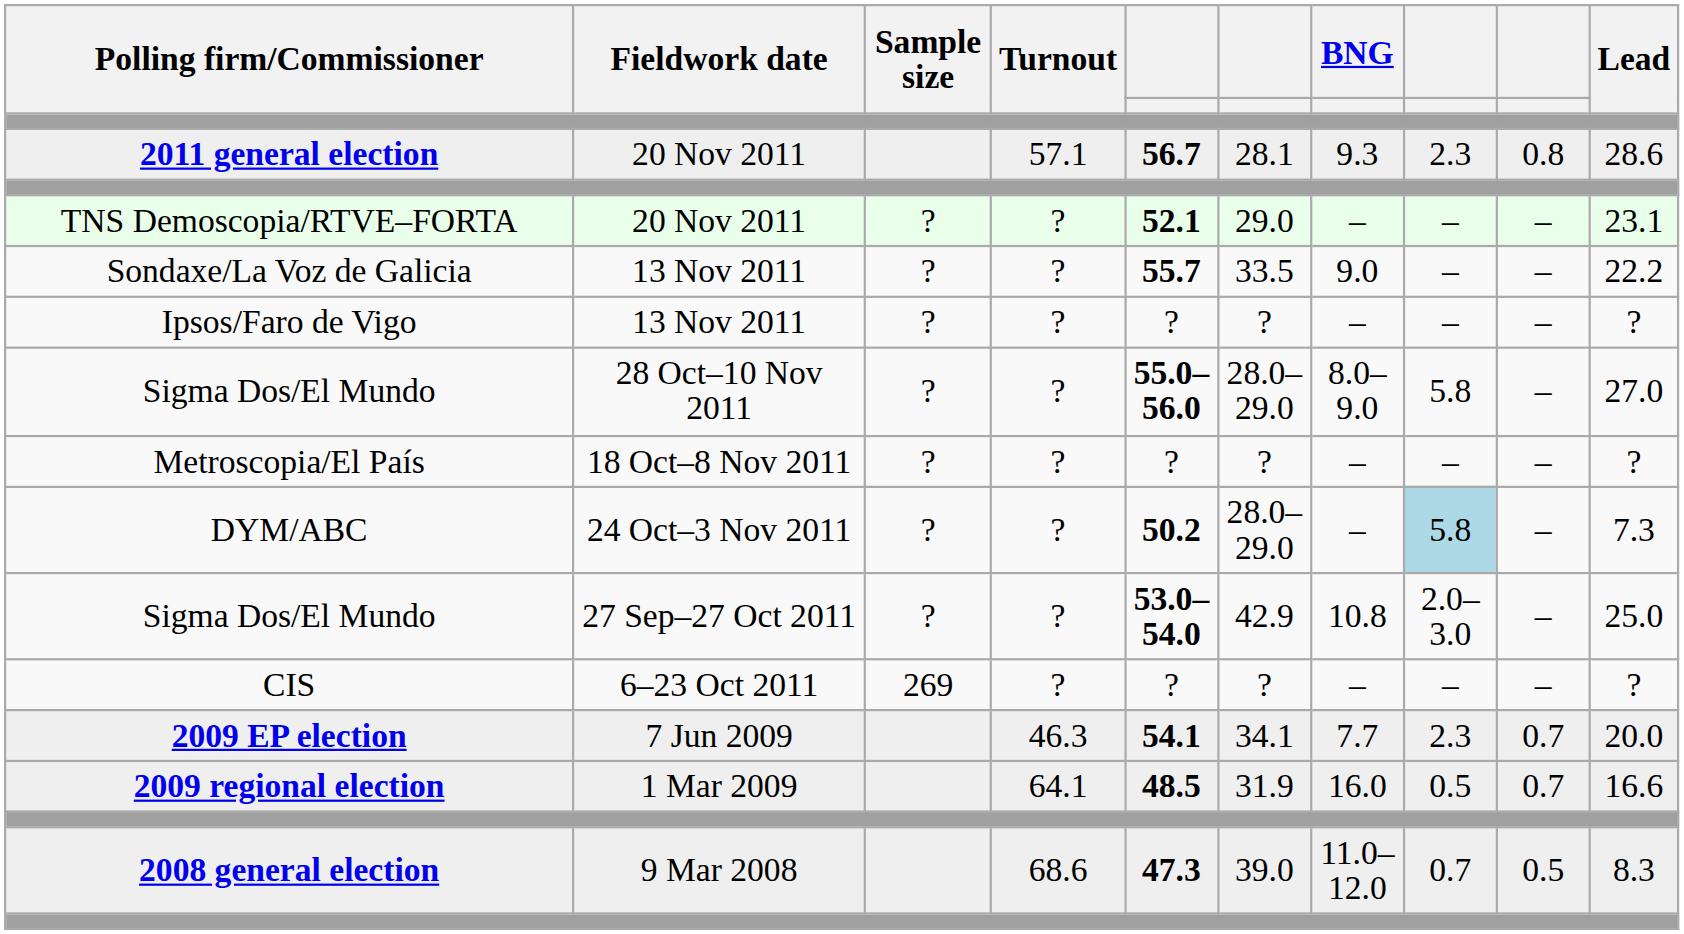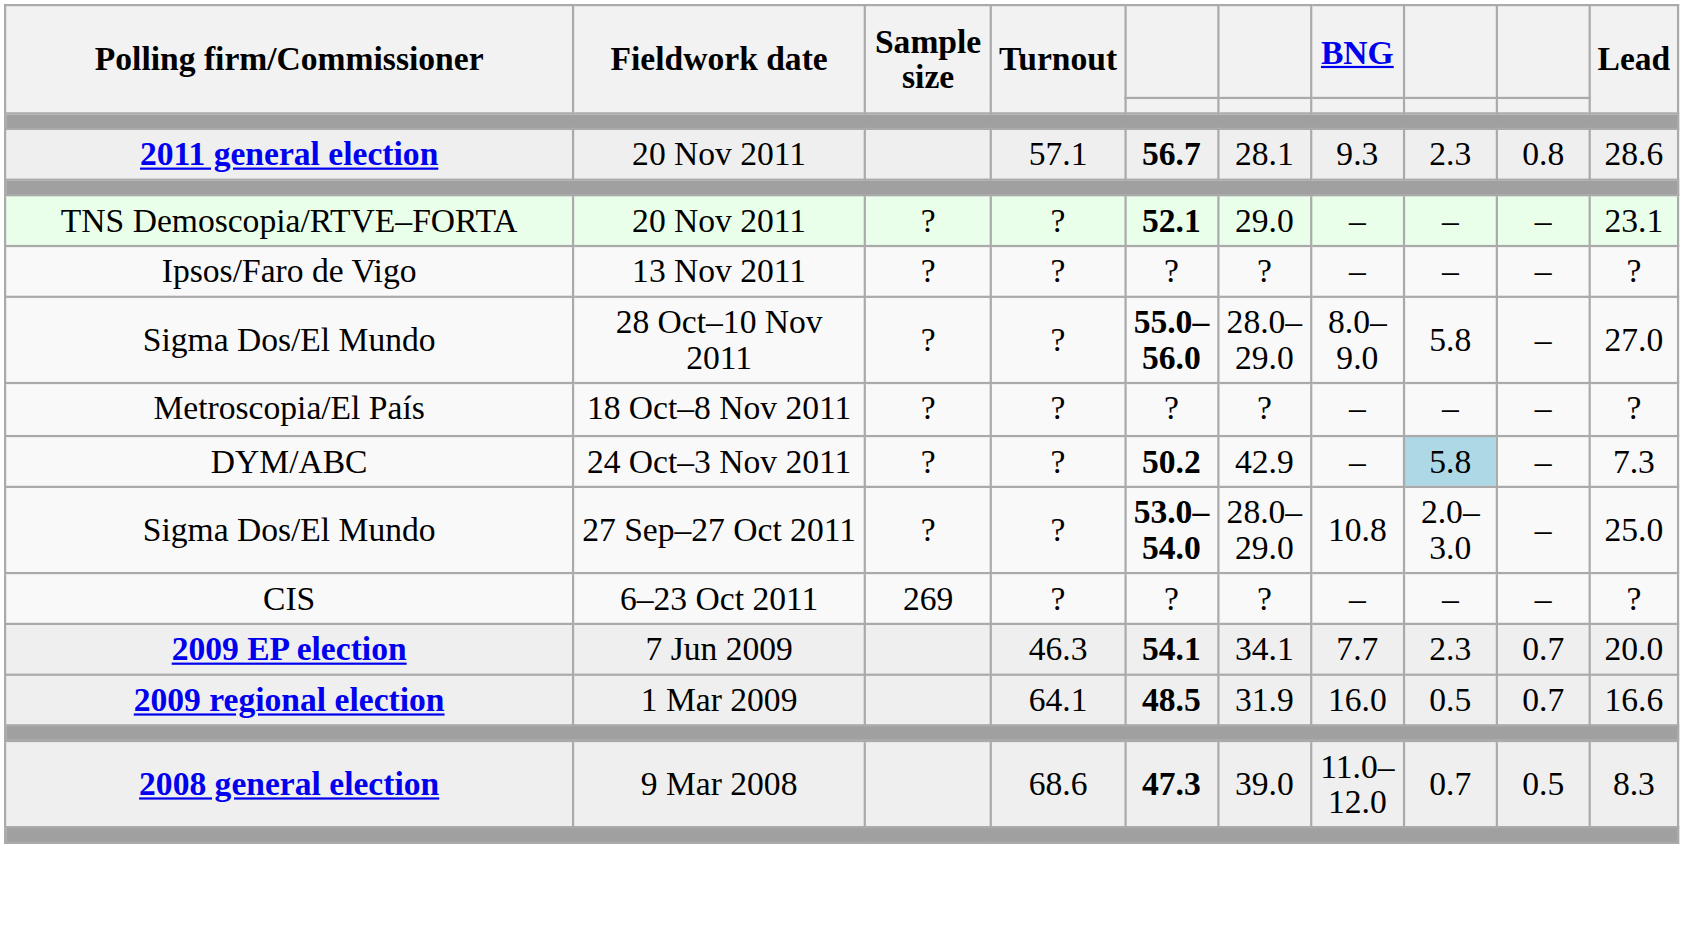- row: (289, 271)
(1264, 528) 28.0– 29.0 -> (1264, 460) 42.9
(1264, 614) 42.9 -> (1264, 528) 28.0– 29.0
